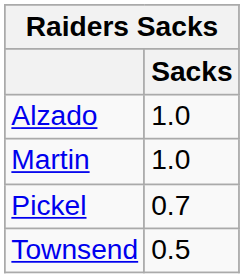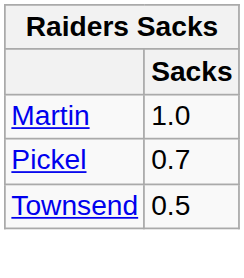- row: (54, 116)
